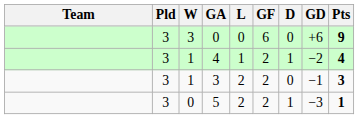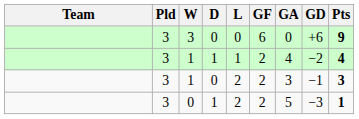columns swapped: (290, 15) <-> (216, 15)
